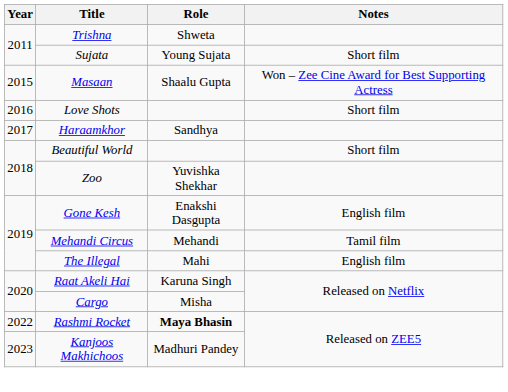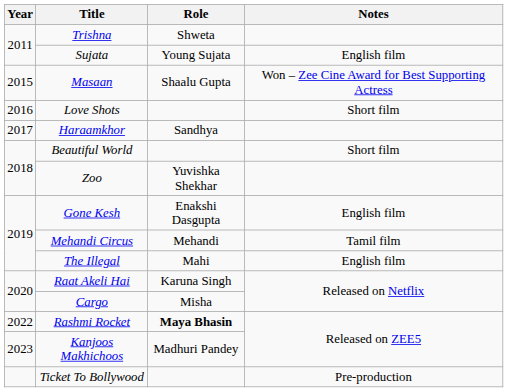(373, 55) Short film -> (373, 55) English film
+ row: (92, 376)
